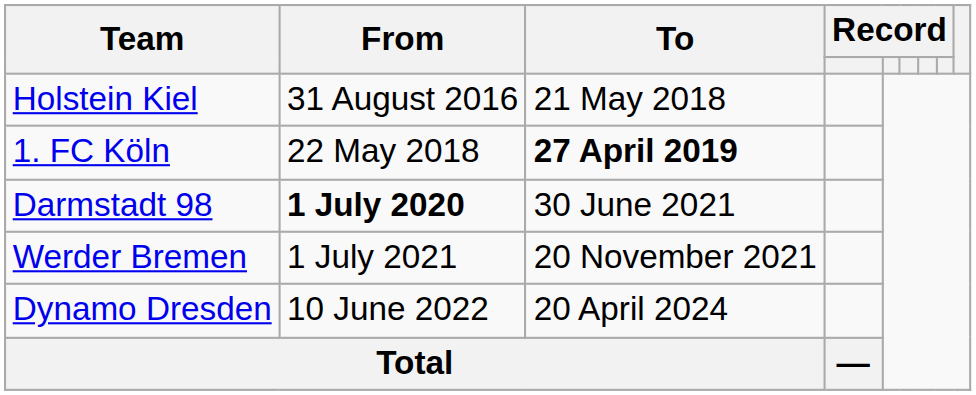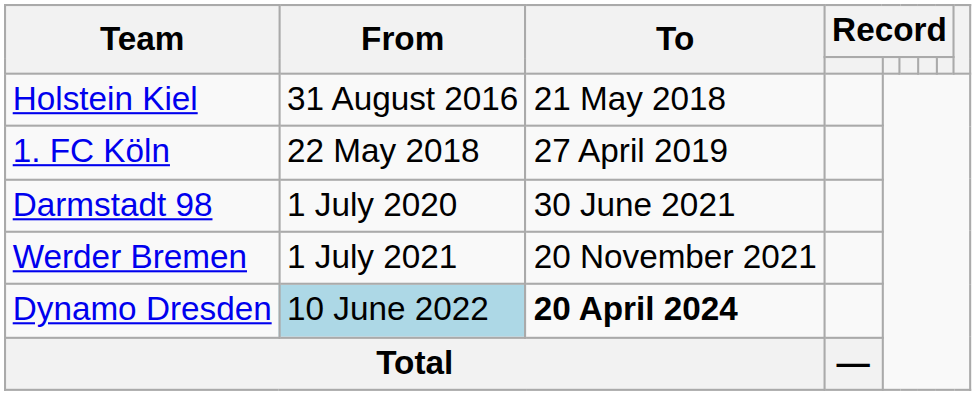(636, 151) bold -> (631, 151) normal
(376, 204) bold -> (372, 204) normal
(388, 310) no background -> (388, 310) lightblue background
(631, 310) normal -> (636, 310) bold
